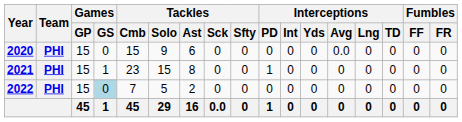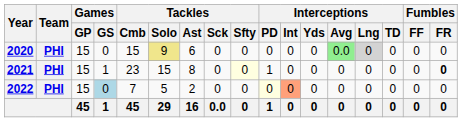(164, 51) no background -> (164, 51) khaki background
(341, 51) no background -> (341, 51) lightgreen background
(369, 51) no background -> (369, 51) lightgrey background
(245, 70) no background -> (245, 70) lightyellow background
(444, 70) normal -> (444, 70) bold
(270, 88) no background -> (270, 88) lightyellow background
(290, 88) no background -> (290, 88) lightsalmon background
